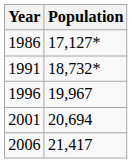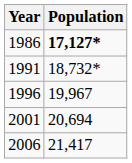(74, 42) normal -> (74, 42) bold
